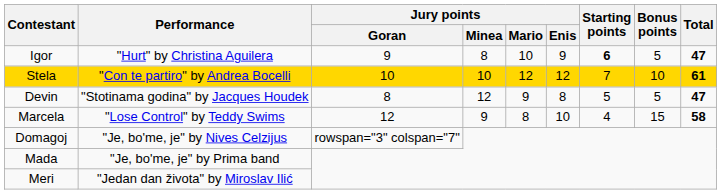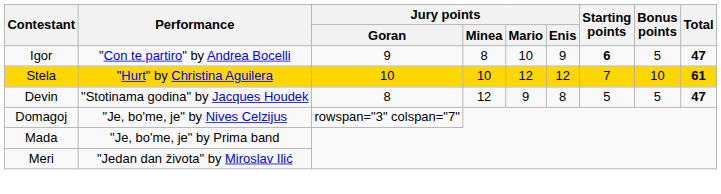(195, 55) "Hurt" by Christina Aguilera -> (195, 55) "Con te partiro" by Andrea Bocelli
(195, 76) "Con te partiro" by Andrea Bocelli -> (195, 76) "Hurt" by Christina Aguilera
- row: (41, 117)
